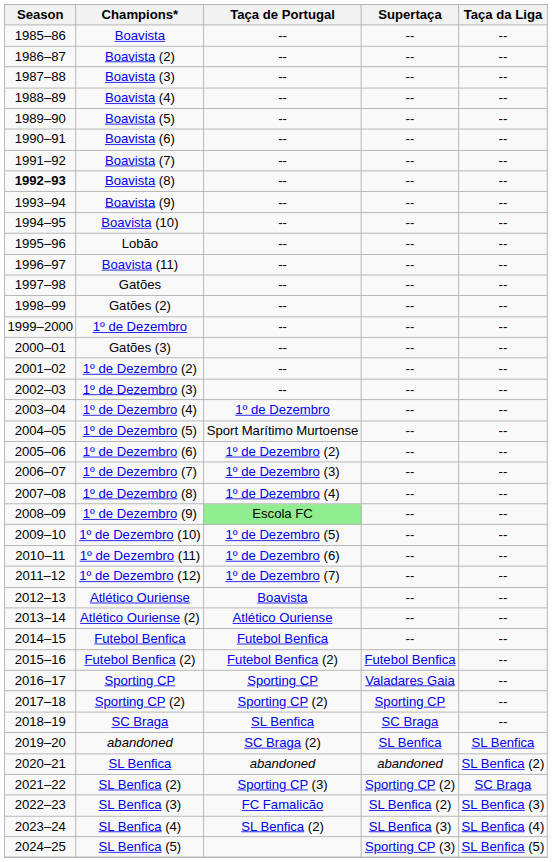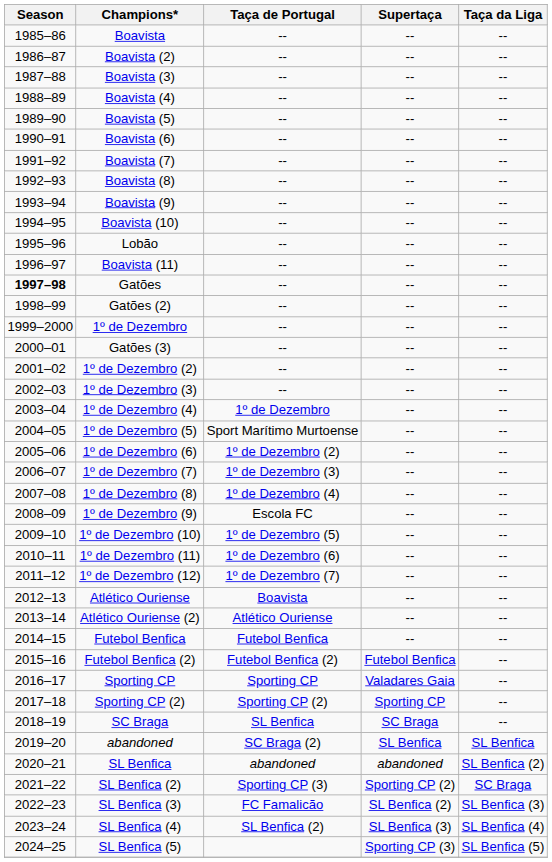(40, 181) bold -> (40, 181) normal
(40, 285) normal -> (40, 285) bold
(283, 514) lightgreen background -> (283, 514) no background
